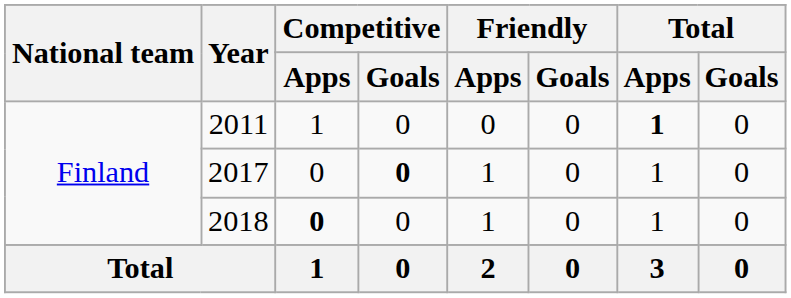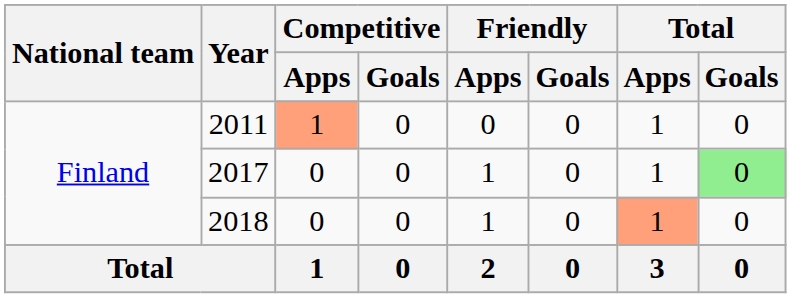(317, 124) no background -> (317, 124) lightsalmon background
(657, 124) bold -> (657, 124) normal
(403, 172) bold -> (403, 172) normal
(742, 172) no background -> (742, 172) lightgreen background
(317, 220) bold -> (317, 220) normal
(657, 220) no background -> (657, 220) lightsalmon background
